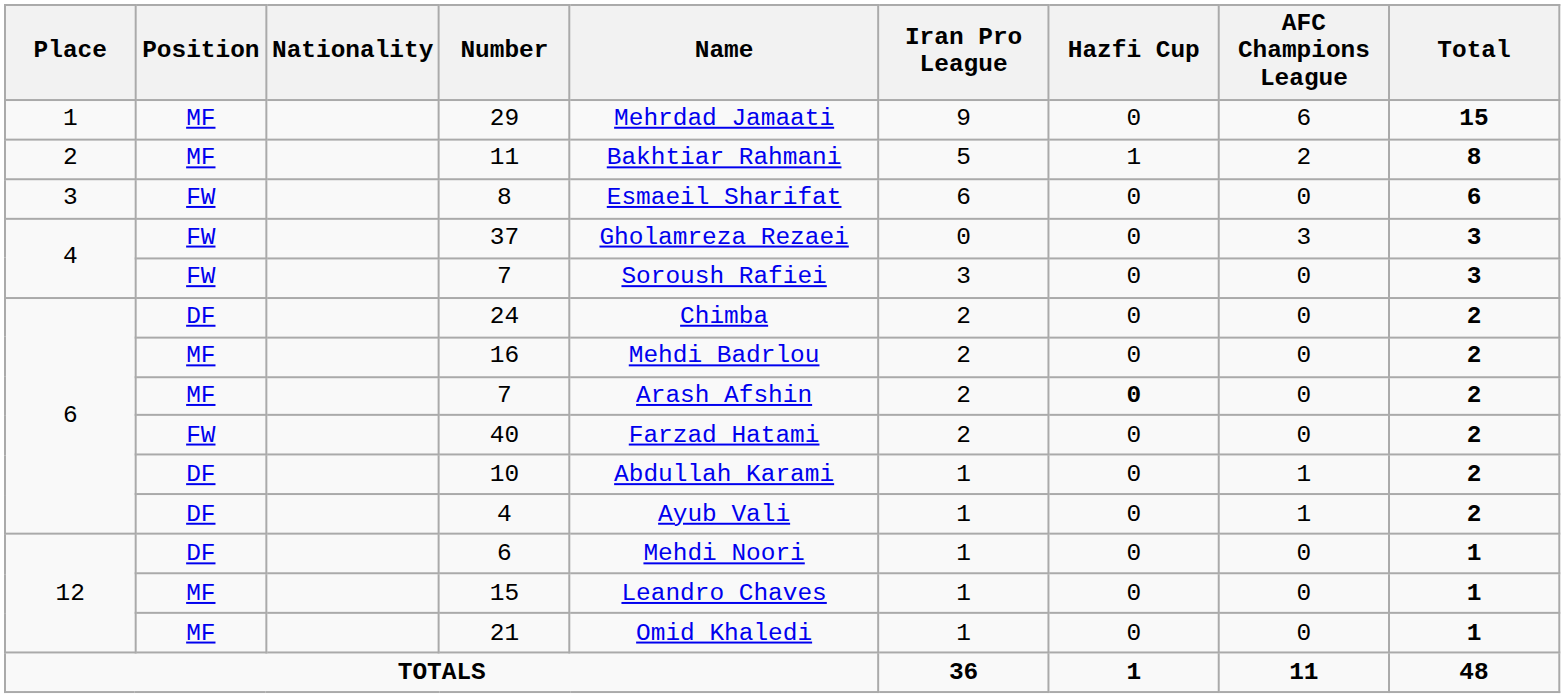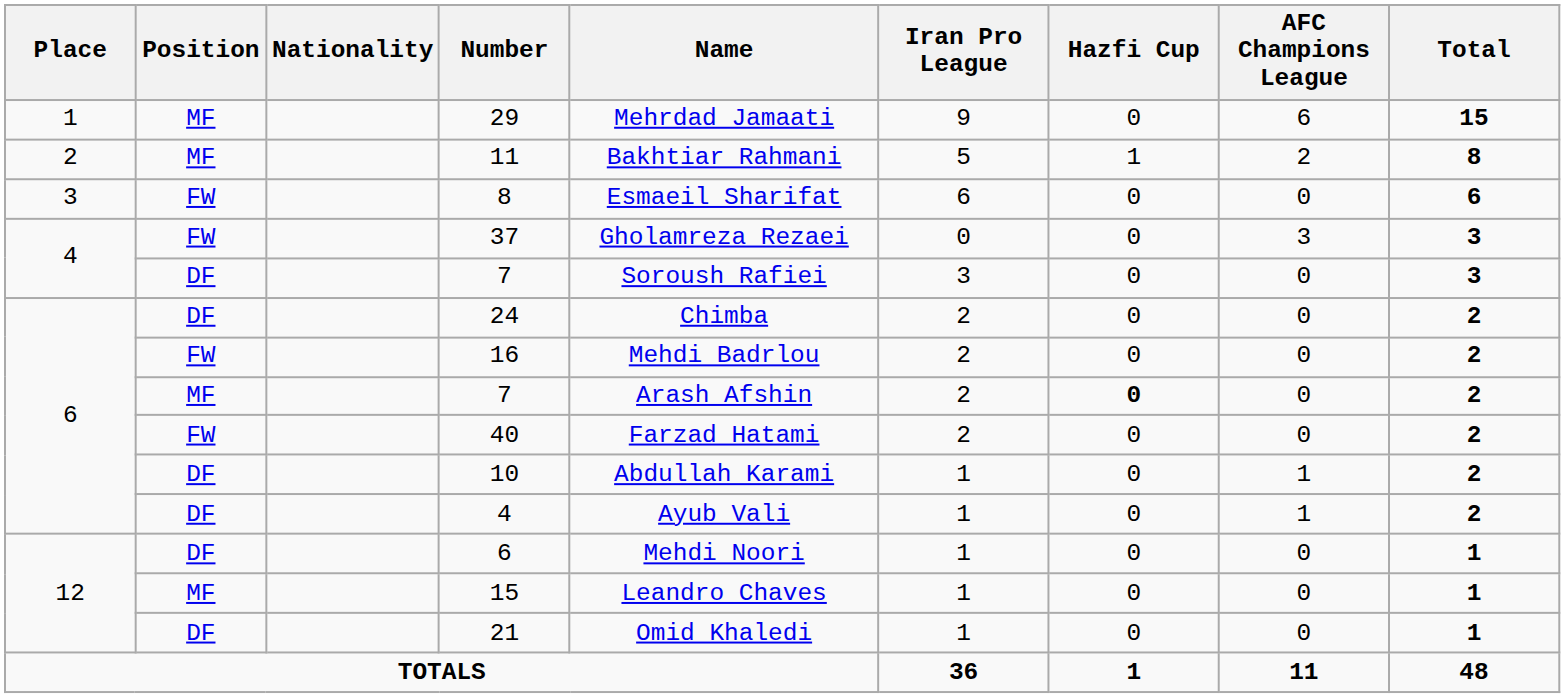(201, 278) FW -> (201, 278) DF
(201, 357) MF -> (201, 357) FW
(201, 633) MF -> (201, 633) DF
